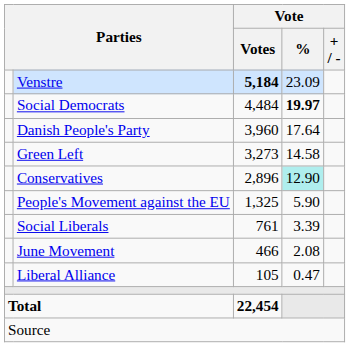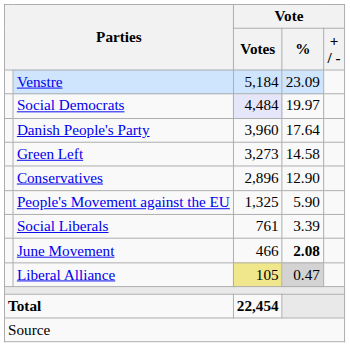(262, 81) bold -> (262, 81) normal
(262, 105) no background -> (262, 105) lavender background
(303, 105) bold -> (303, 105) normal
(303, 178) paleturquoise background -> (303, 178) no background
(307, 250) normal -> (307, 250) bold
(267, 274) no background -> (267, 274) khaki background
(307, 274) no background -> (307, 274) lightgrey background
